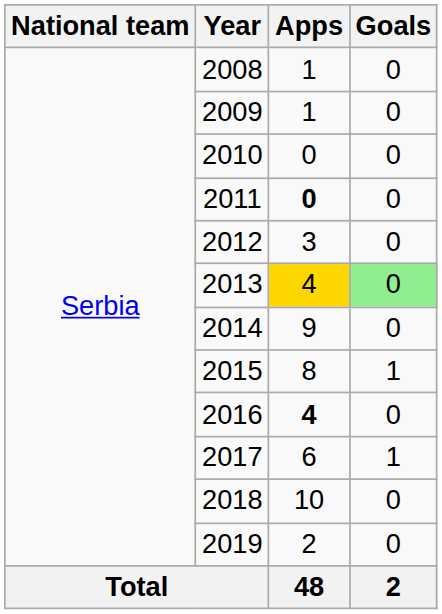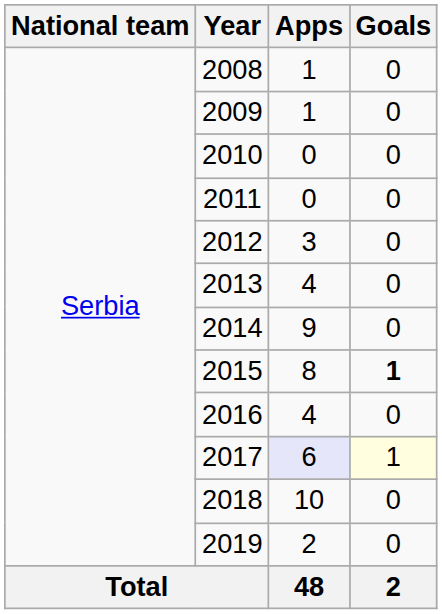(309, 198) bold -> (309, 198) normal
(309, 284) gold background -> (309, 284) no background
(393, 284) lightgreen background -> (393, 284) no background
(393, 371) normal -> (393, 371) bold
(309, 414) bold -> (309, 414) normal
(309, 457) no background -> (309, 457) lavender background
(393, 457) no background -> (393, 457) lightyellow background
